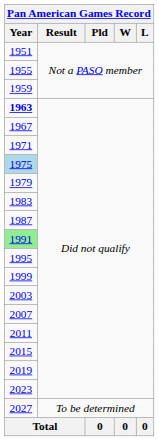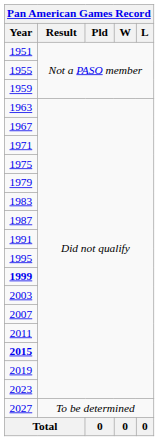(21, 108) bold -> (21, 108) normal
(21, 164) lightblue background -> (21, 164) no background
(21, 239) lightgreen background -> (21, 239) no background
(21, 276) normal -> (21, 276) bold
(21, 351) normal -> (21, 351) bold
